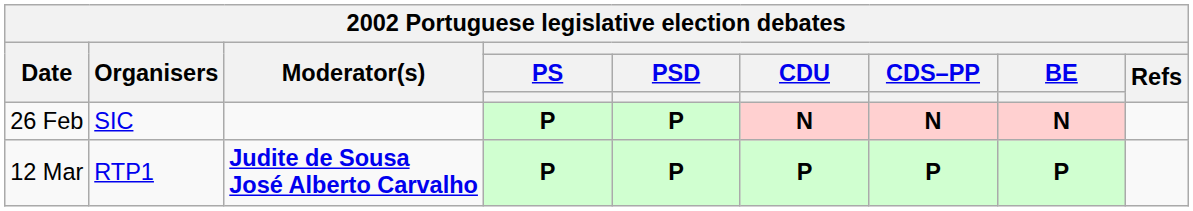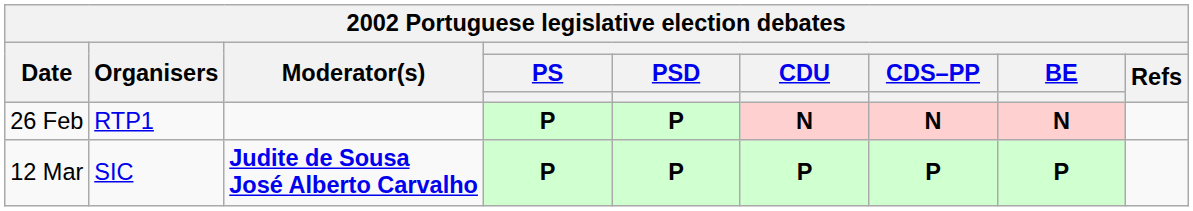(114, 120) SIC -> (124, 120) RTP1
(124, 171) RTP1 -> (114, 171) SIC
